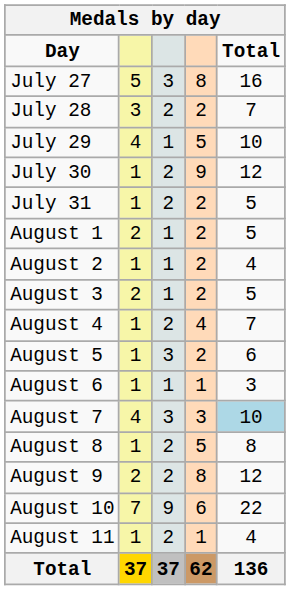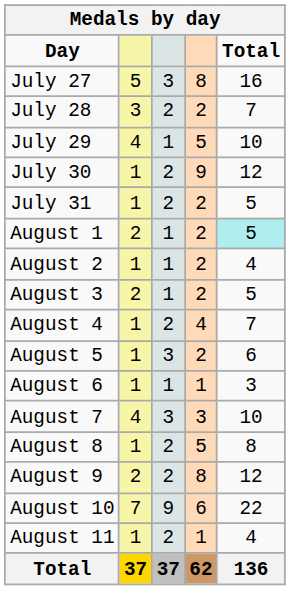(251, 234) no background -> (251, 234) paleturquoise background
(251, 416) lightblue background -> (251, 416) no background
